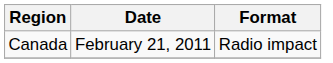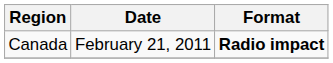(268, 44) normal -> (272, 44) bold
